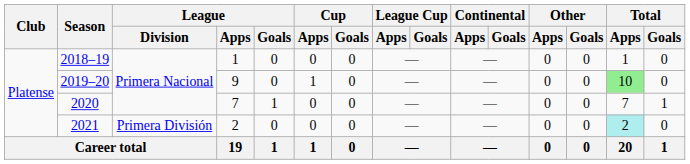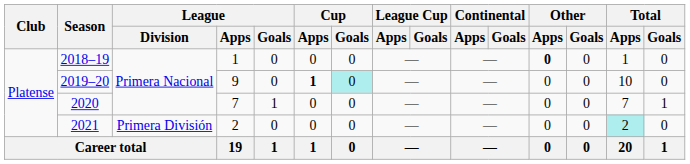(547, 59) normal -> (547, 59) bold
(313, 81) normal -> (313, 81) bold
(352, 81) no background -> (352, 81) paleturquoise background
(625, 81) lightgreen background -> (625, 81) no background
